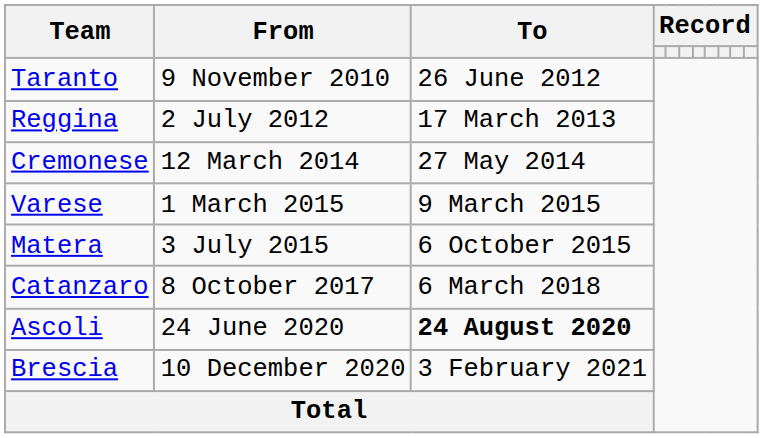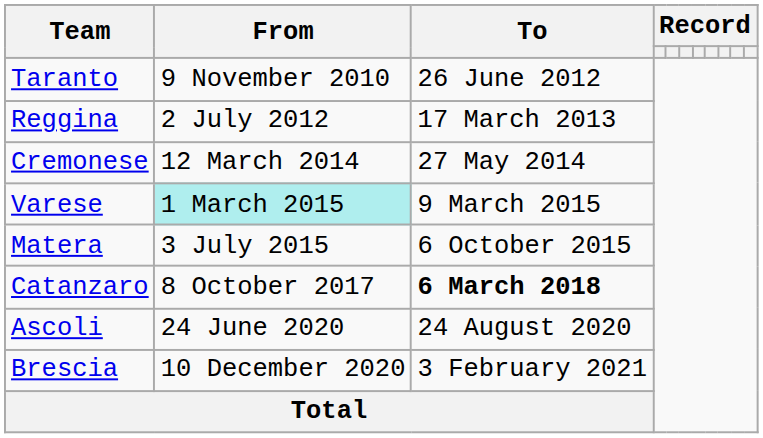(253, 204) no background -> (253, 204) paleturquoise background
(509, 287) normal -> (509, 287) bold
(525, 329) bold -> (525, 329) normal
